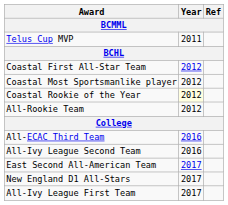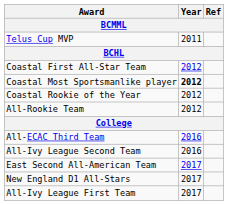(191, 81) normal -> (191, 81) bold
(191, 95) lightyellow background -> (191, 95) no background
